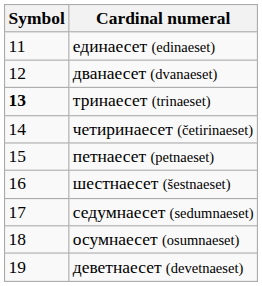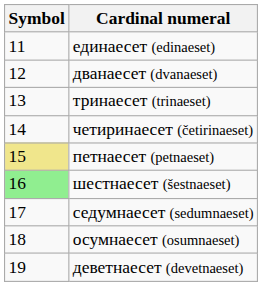(17, 101) bold -> (17, 101) normal
(17, 156) no background -> (17, 156) khaki background
(17, 184) no background -> (17, 184) lightgreen background
